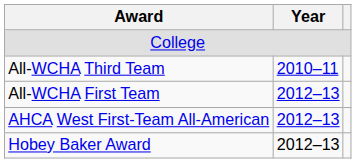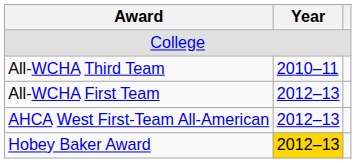(308, 145) no background -> (308, 145) gold background
